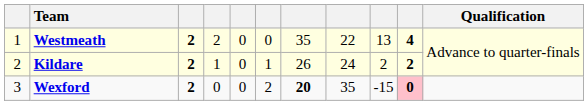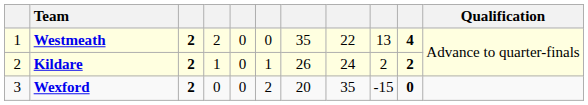(303, 87) bold -> (303, 87) normal
(410, 87) pink background -> (410, 87) no background
